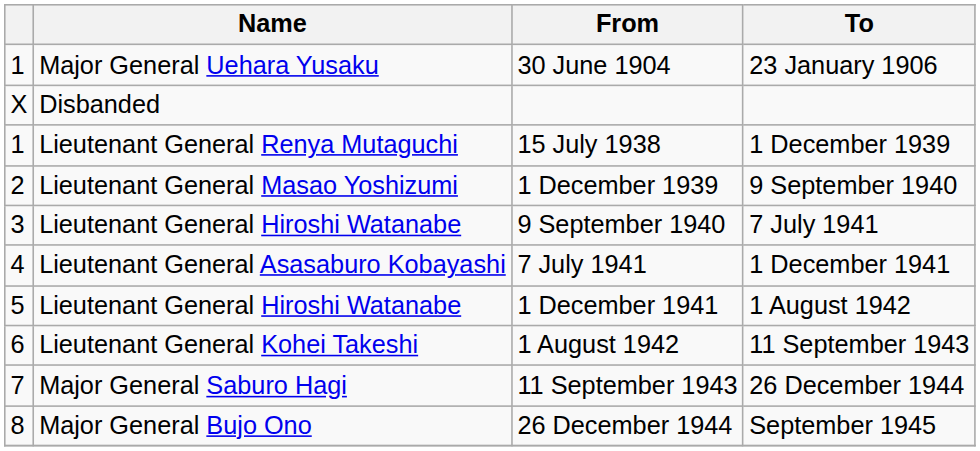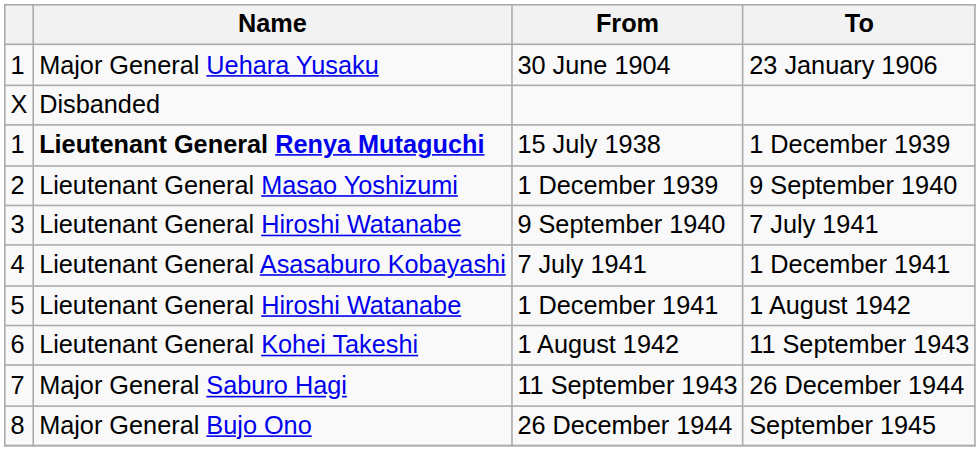(249, 144) normal -> (262, 144) bold
